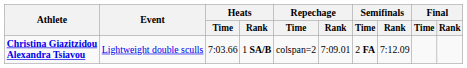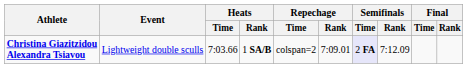(365, 50) no background -> (365, 50) lavender background
